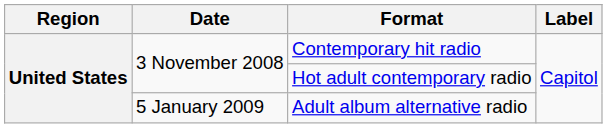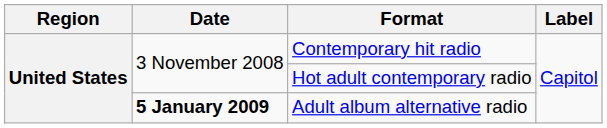(200, 107) normal -> (203, 107) bold
